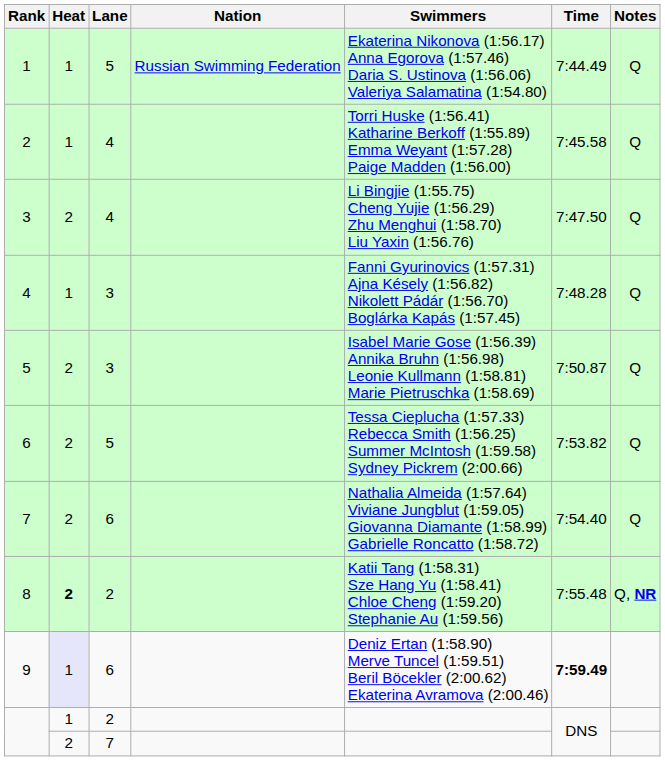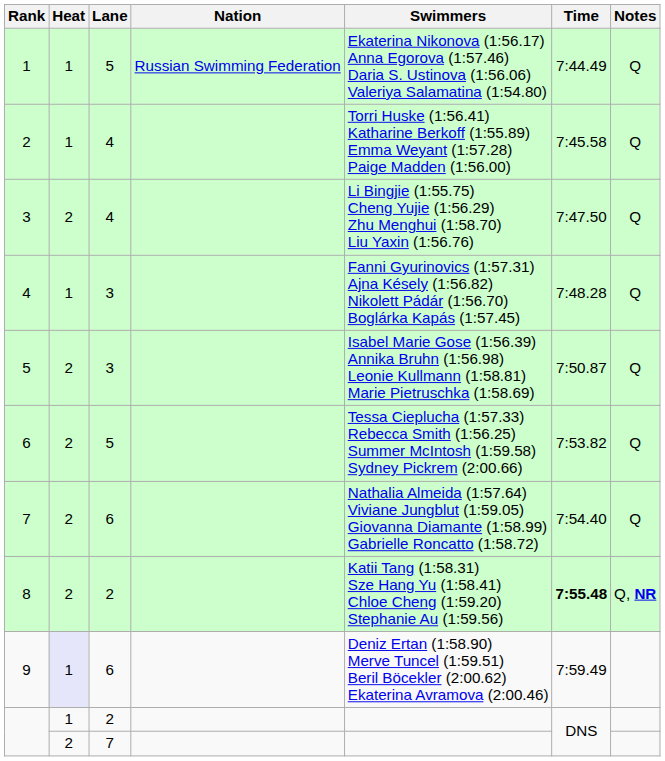(69, 594) bold -> (69, 594) normal
(581, 594) normal -> (581, 594) bold
(581, 669) bold -> (581, 669) normal
